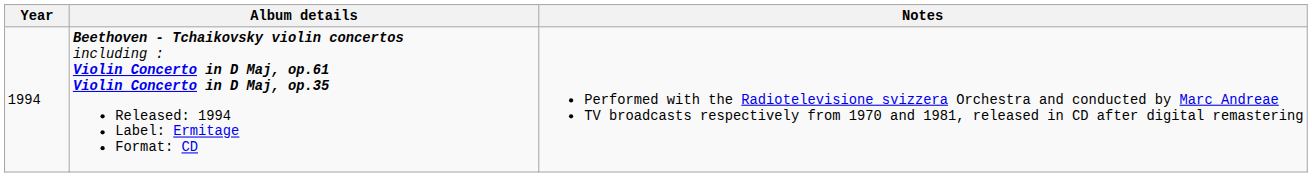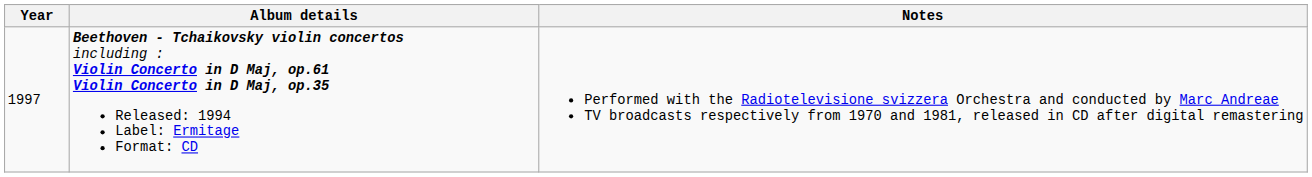(24, 100) 1994 -> (24, 100) 1997
